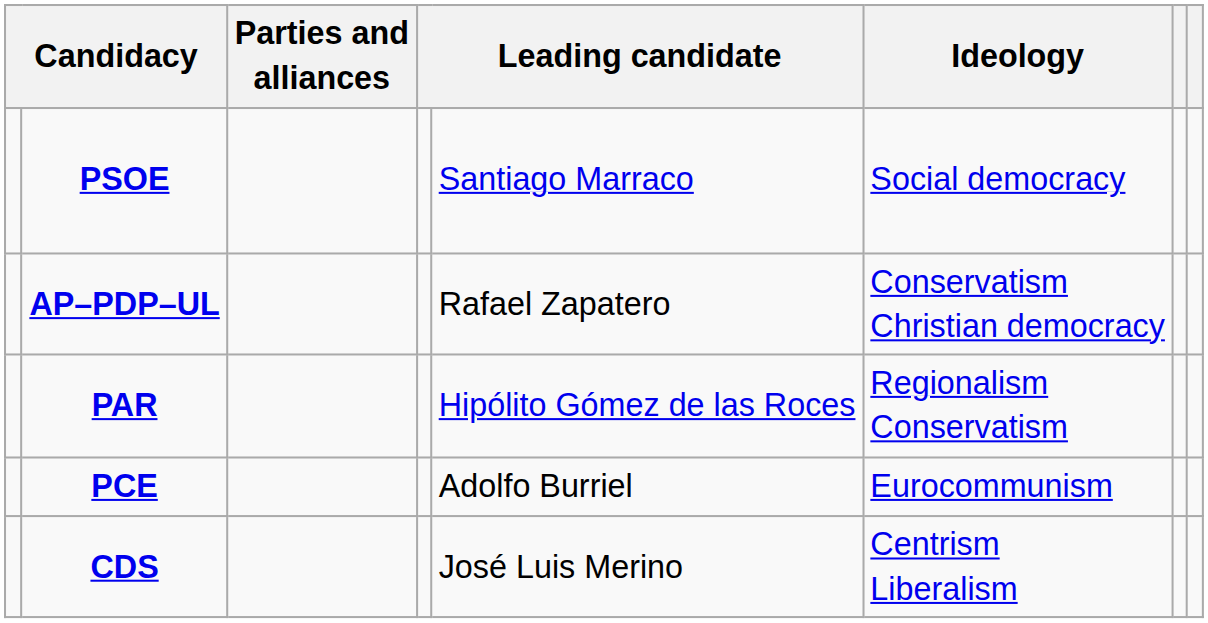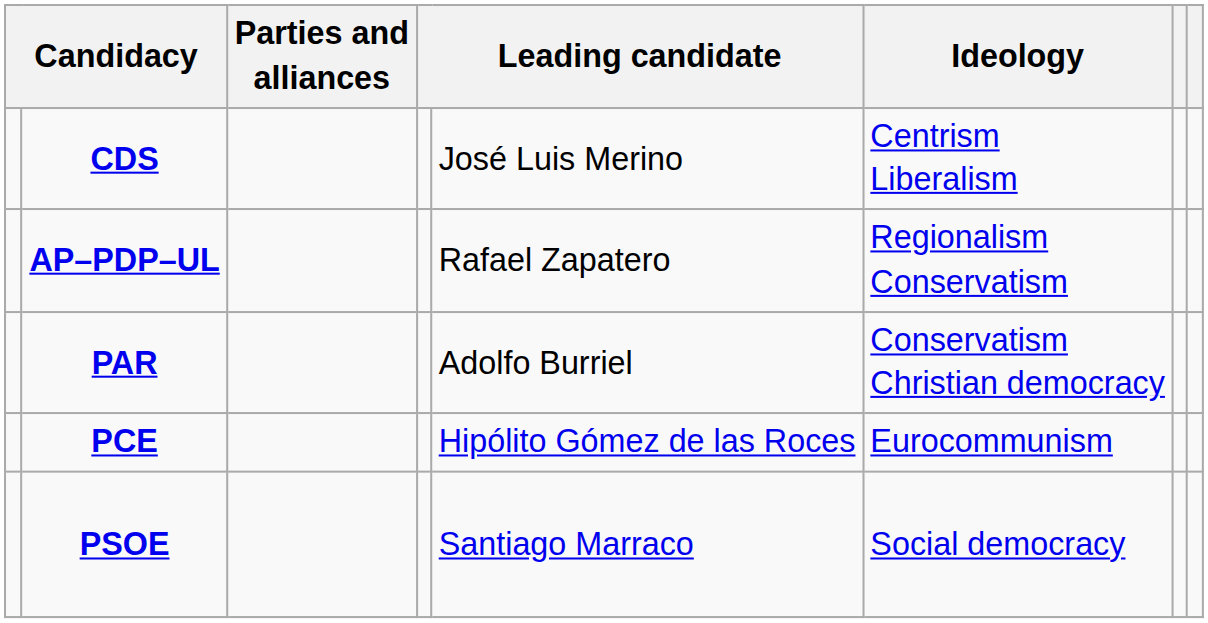rows swapped: (125, 179) <-> (125, 566)
(1018, 303) Conservatism Christian democracy -> (969, 260) Regionalism Conservatism
(647, 406) Hipólito Gómez de las Roces -> (536, 362) Adolfo Burriel
(969, 406) Regionalism Conservatism -> (1018, 362) Conservatism Christian democracy
(536, 486) Adolfo Burriel -> (647, 442) Hipólito Gómez de las Roces
